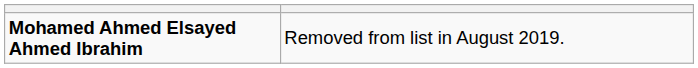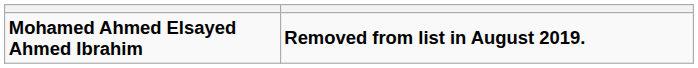(424, 37) normal -> (435, 37) bold
